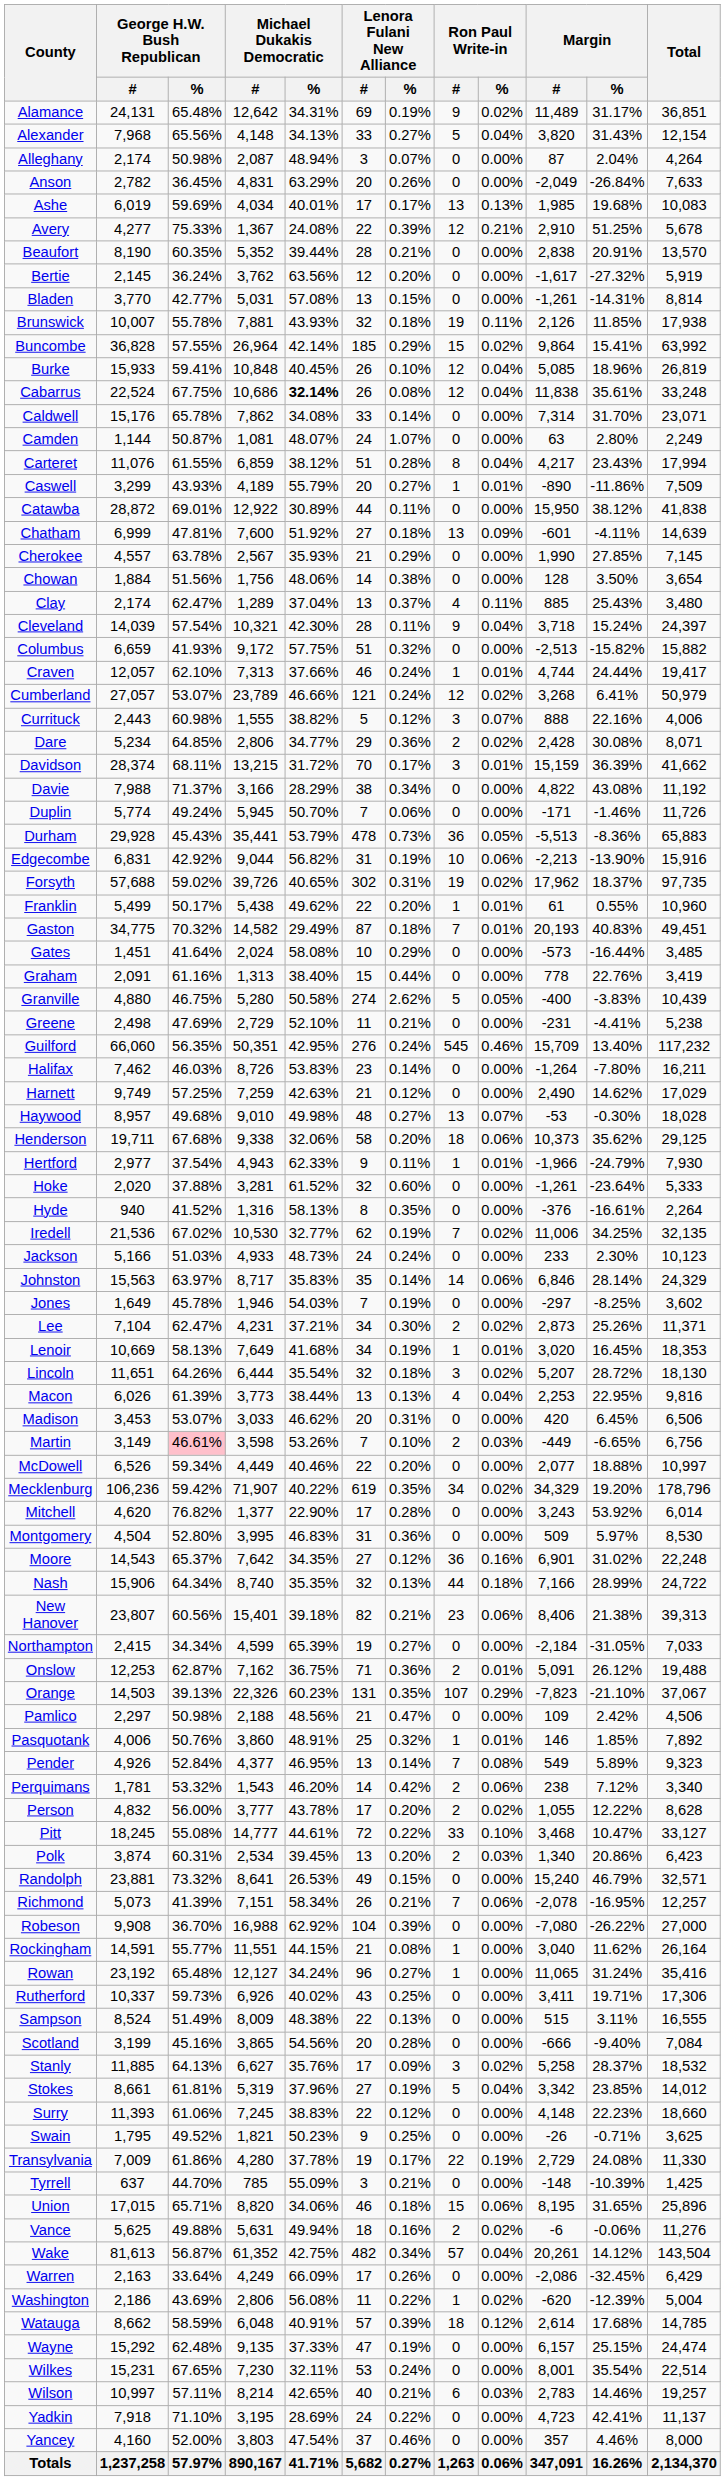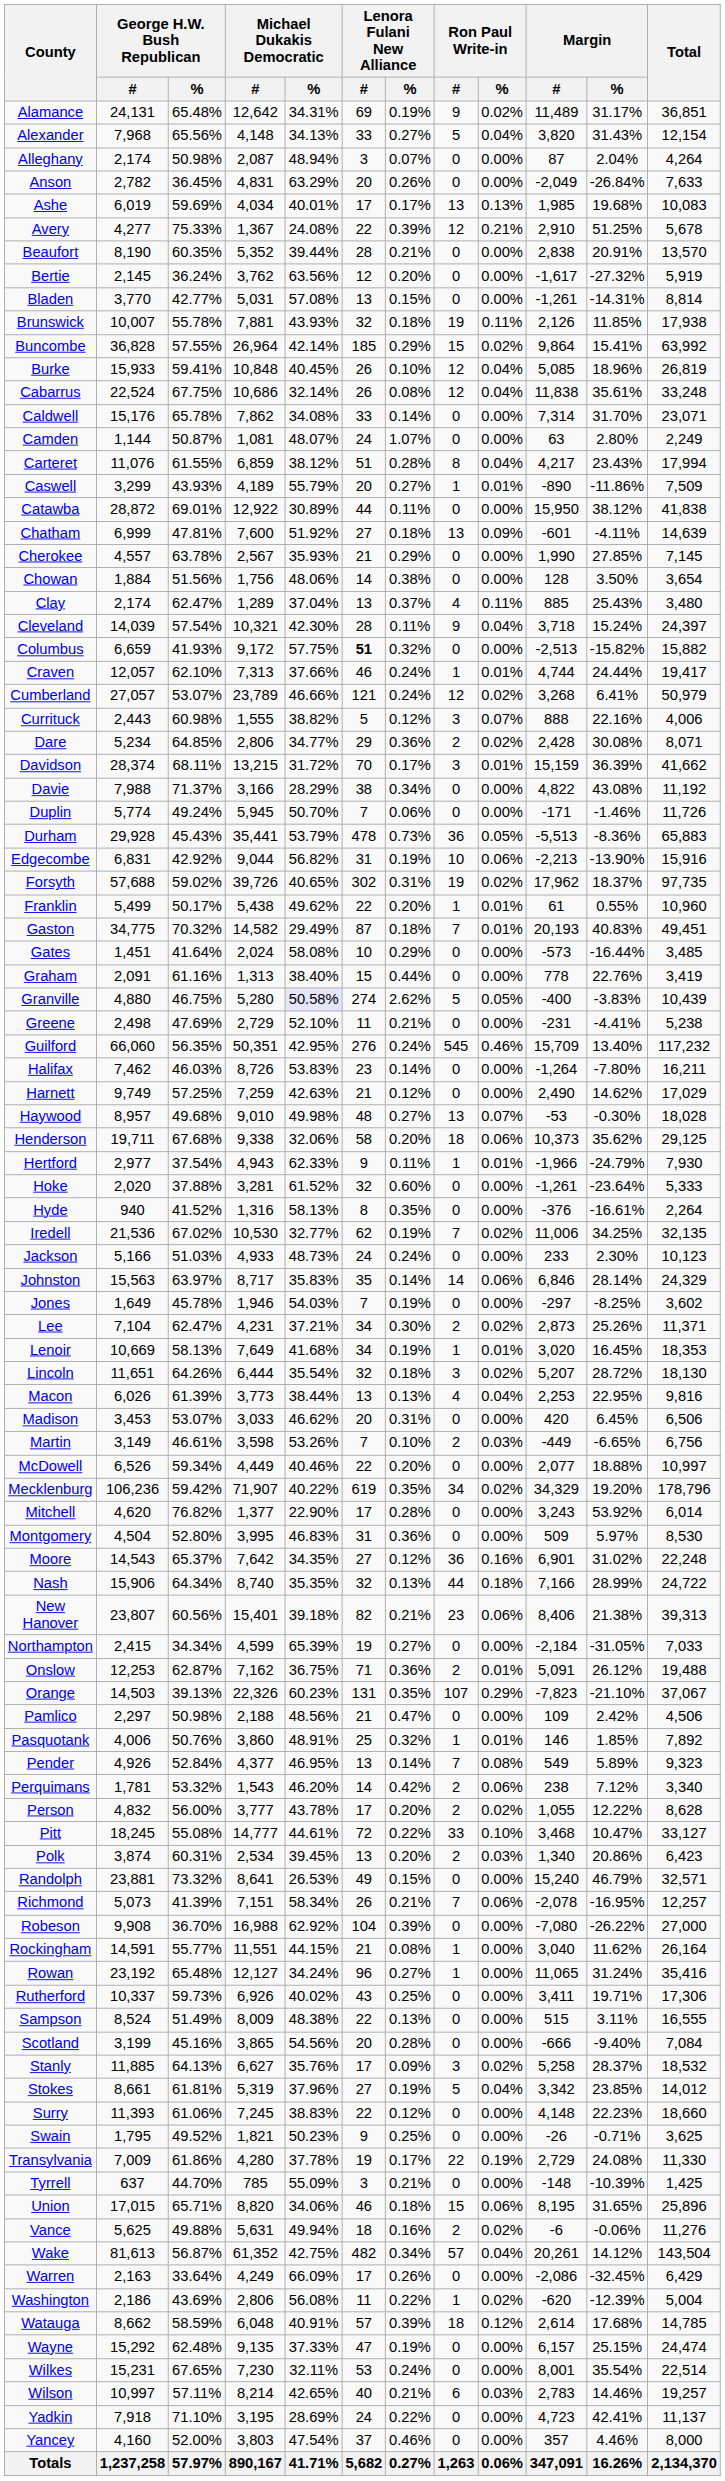(314, 392) bold -> (314, 392) normal
(364, 649) normal -> (364, 649) bold
(314, 999) no background -> (314, 999) lavender background
(197, 1443) pink background -> (197, 1443) no background
